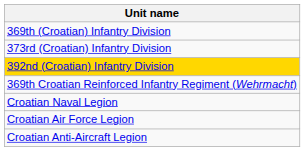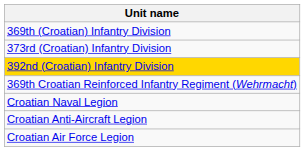(70, 119) Croatian Air Force Legion -> (77, 119) Croatian Anti-Aircraft Legion
(77, 137) Croatian Anti-Aircraft Legion -> (70, 137) Croatian Air Force Legion
